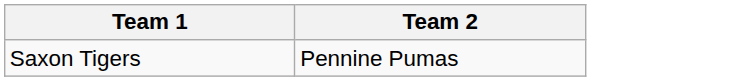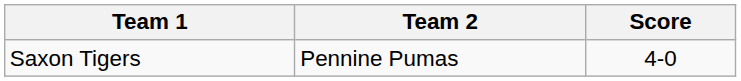+ column: (661, 22)
